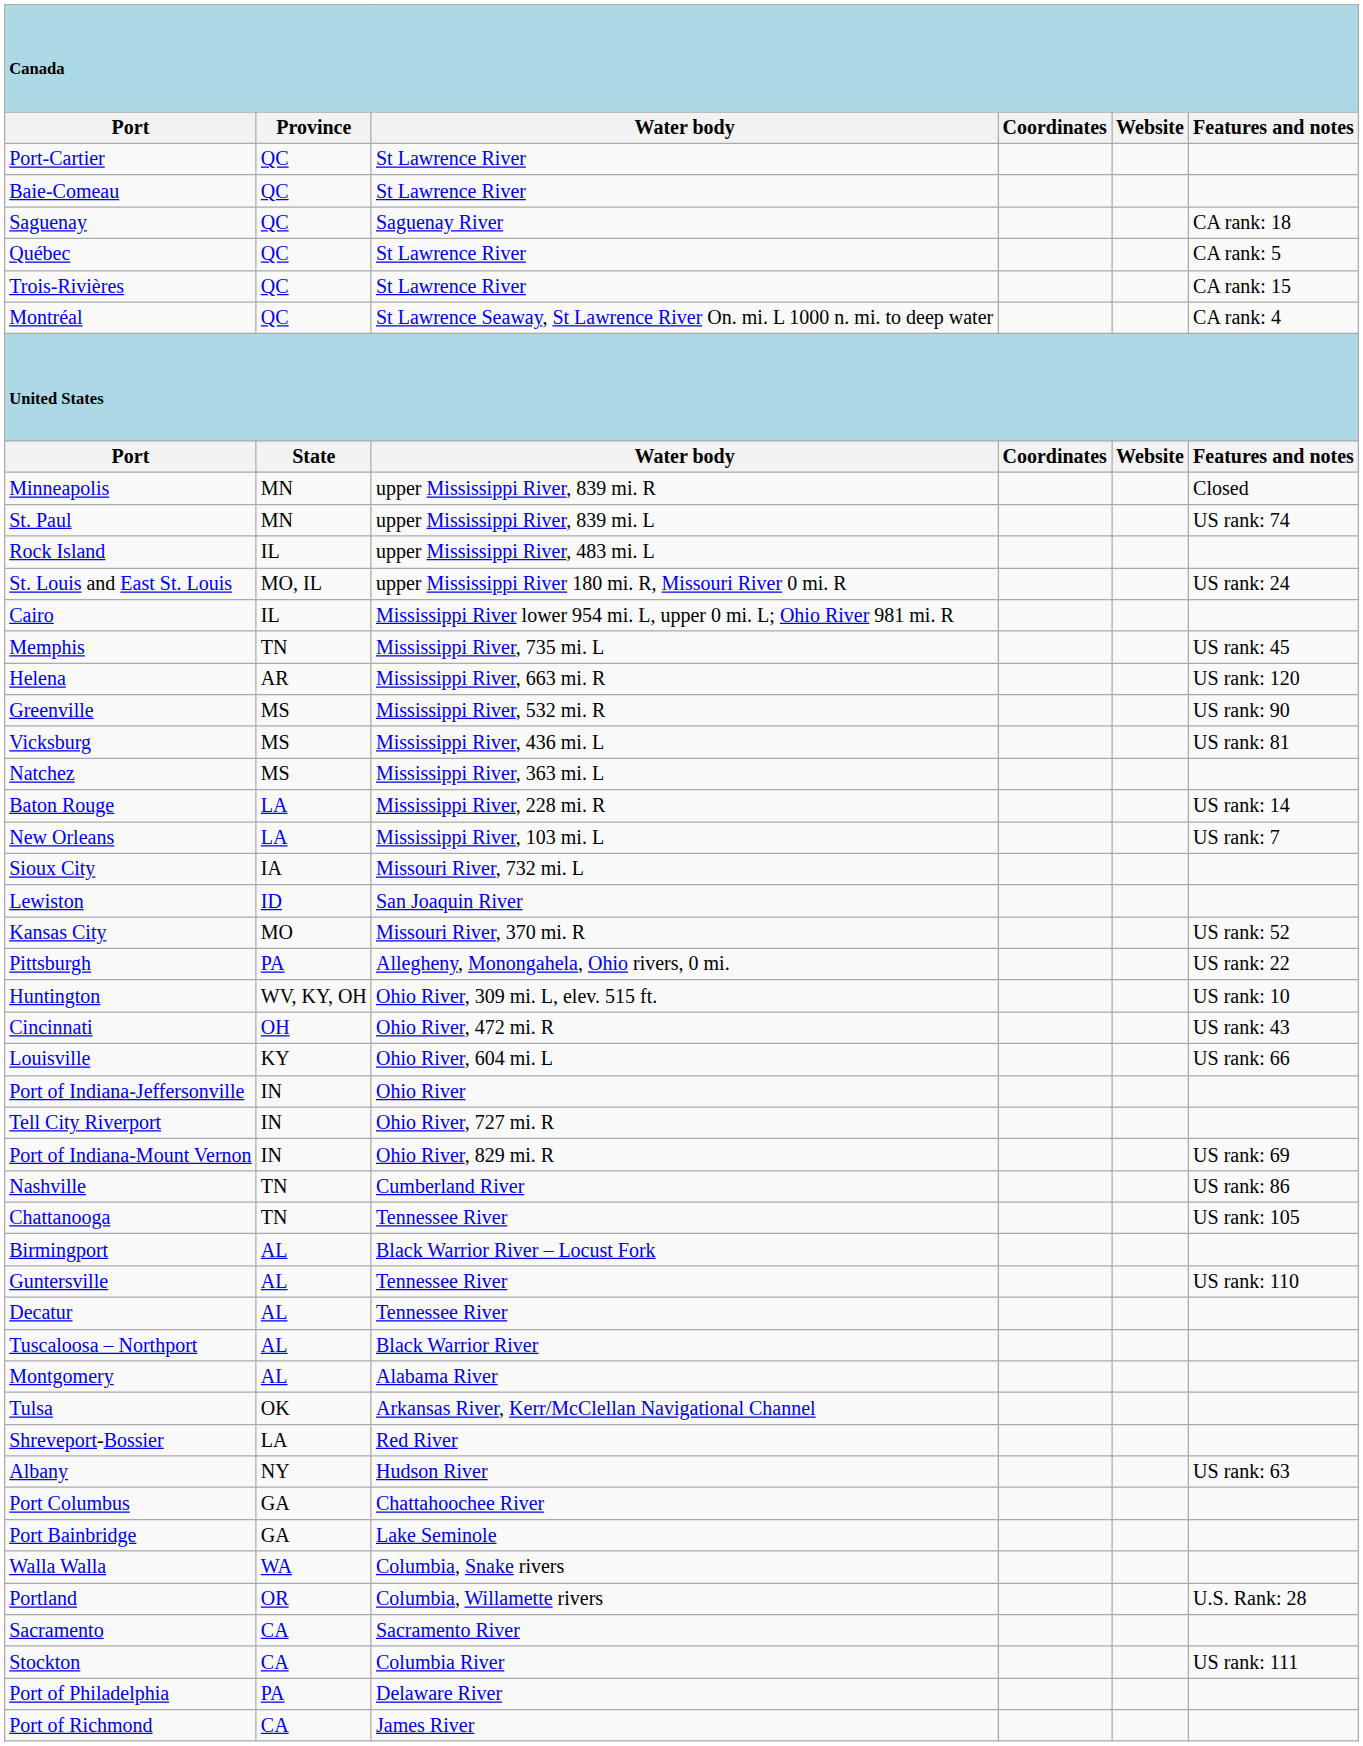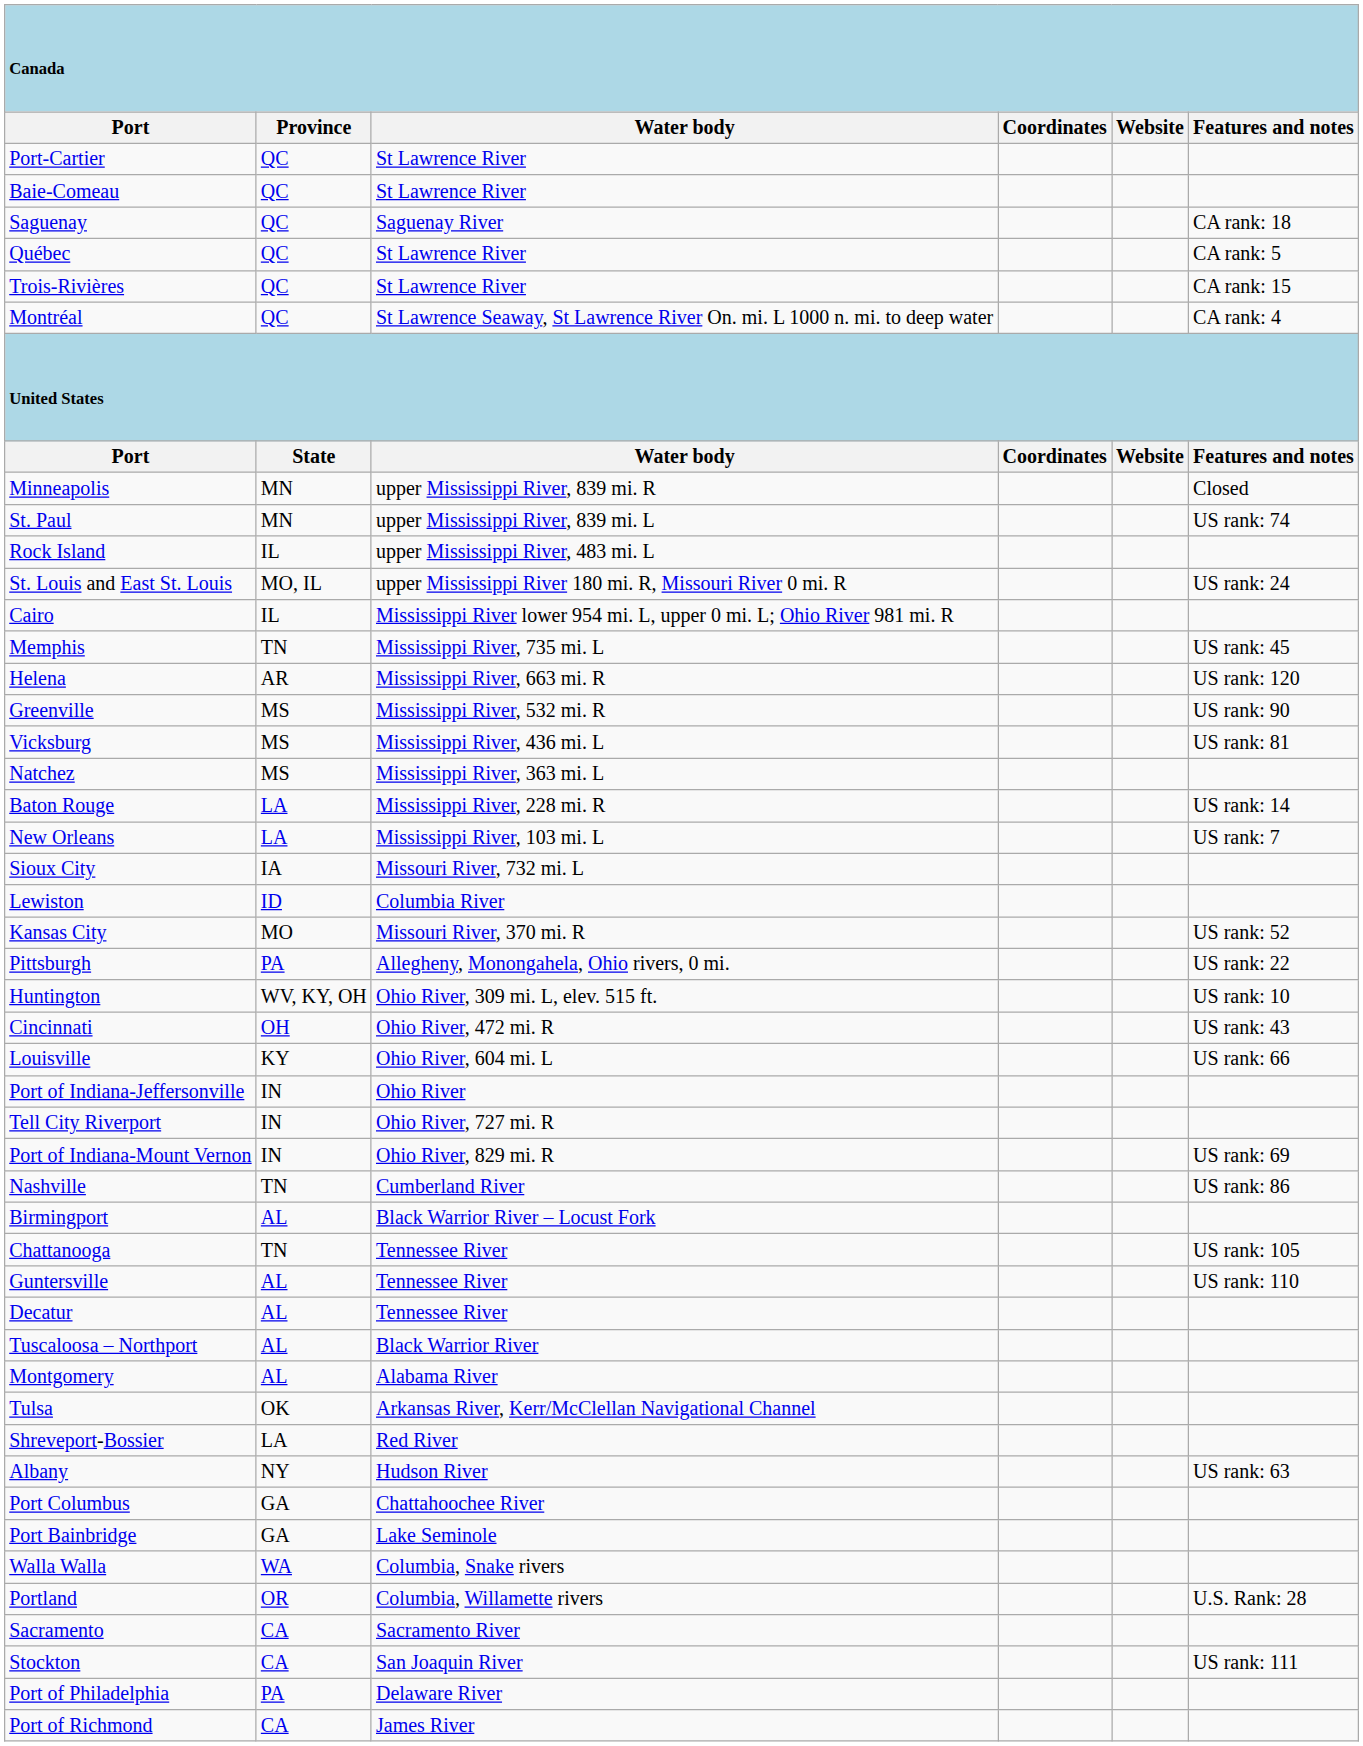(449, 900) San Joaquin River -> (440, 900) Columbia River
rows swapped: (60, 1217) <-> (59, 1249)
(440, 1662) Columbia River -> (449, 1662) San Joaquin River
